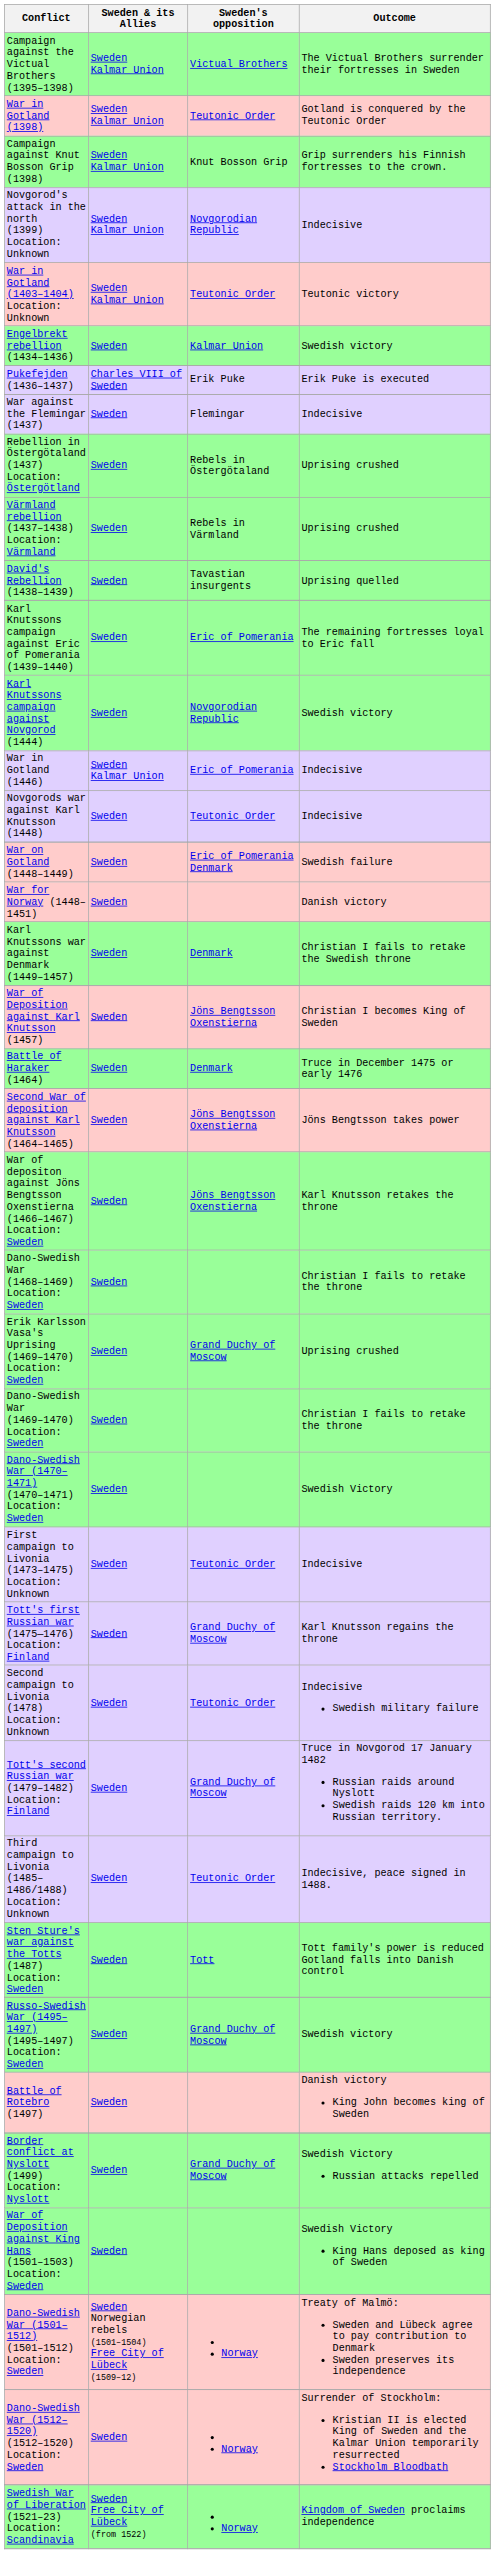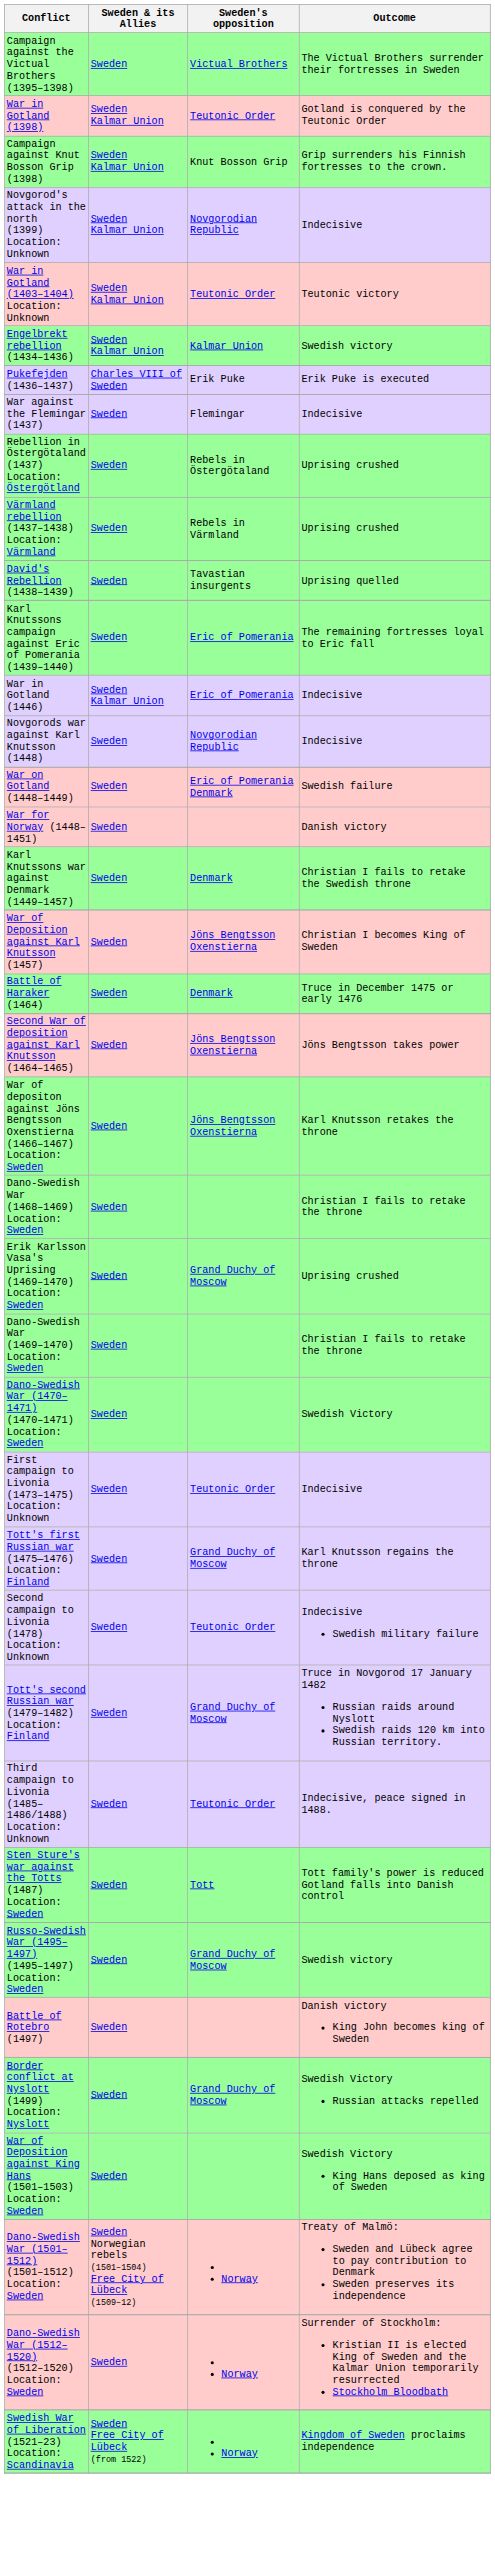(127, 64) Sweden Kalmar Union -> (109, 64) Sweden
(109, 346) Sweden -> (127, 346) Sweden Kalmar Union
- row: (34, 713)
(233, 816) Teutonic Order -> (224, 741) Novgorodian Republic
